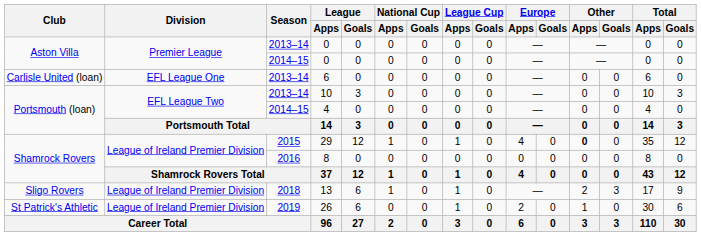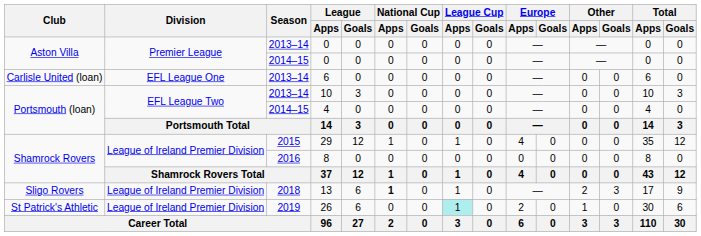(585, 142) bold -> (585, 142) normal
(391, 191) normal -> (391, 191) bold
(458, 207) no background -> (458, 207) paleturquoise background
